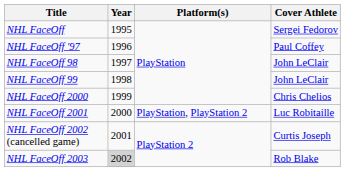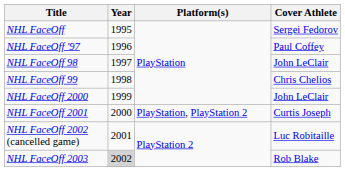(301, 79) John LeClair -> (302, 79) Chris Chelios
(302, 96) Chris Chelios -> (301, 96) John LeClair
(304, 113) Luc Robitaille -> (302, 113) Curtis Joseph
(302, 136) Curtis Joseph -> (304, 136) Luc Robitaille
